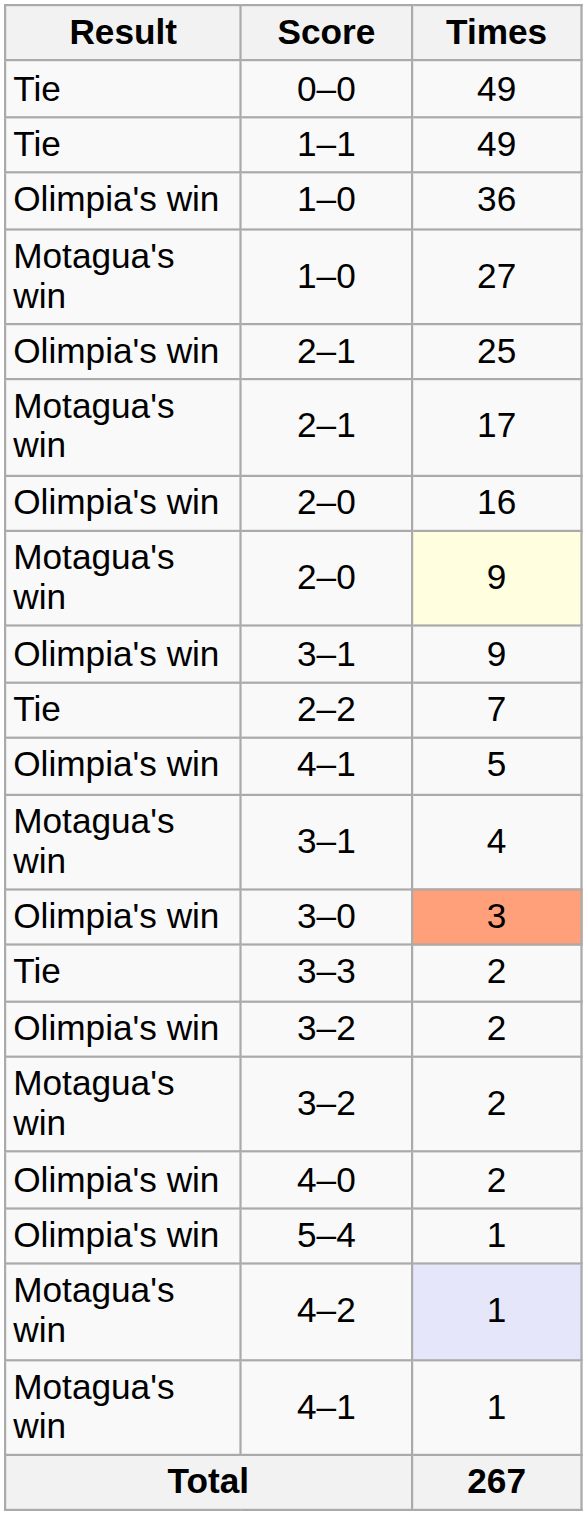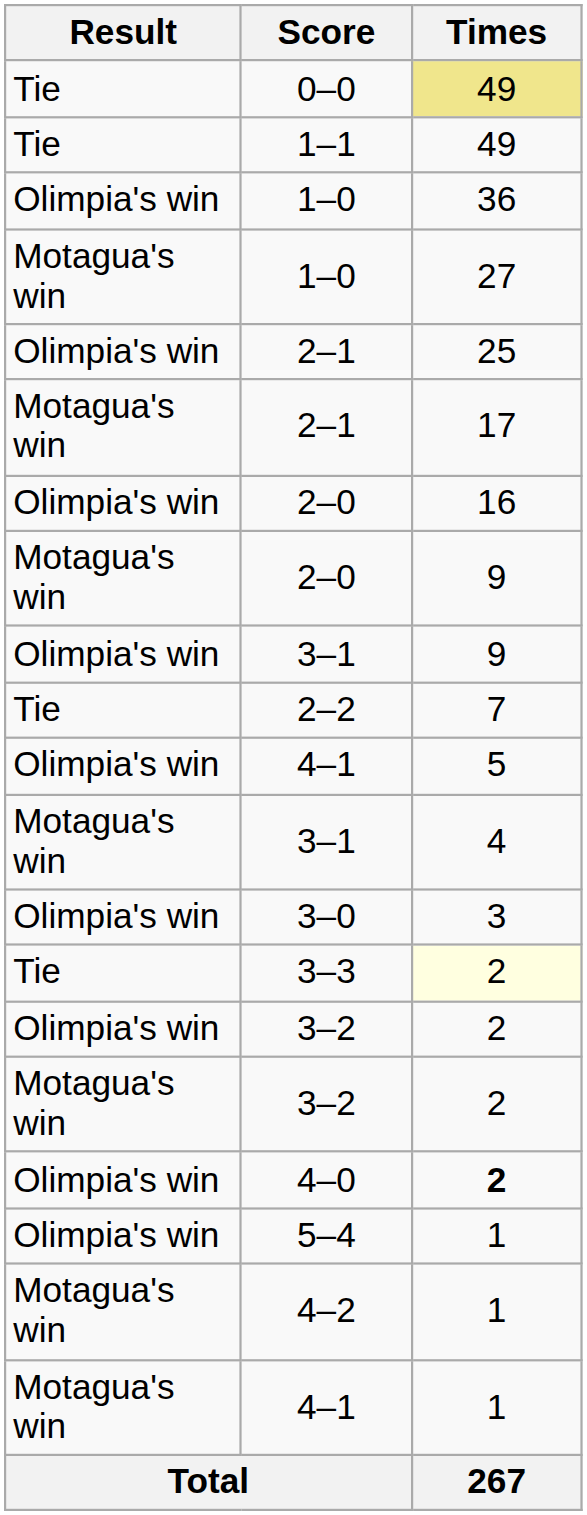(497, 88) no background -> (497, 88) khaki background
(497, 578) lightyellow background -> (497, 578) no background
(497, 916) lightsalmon background -> (497, 916) no background
(497, 972) no background -> (497, 972) lightyellow background
(497, 1179) normal -> (497, 1179) bold
(497, 1310) lavender background -> (497, 1310) no background
